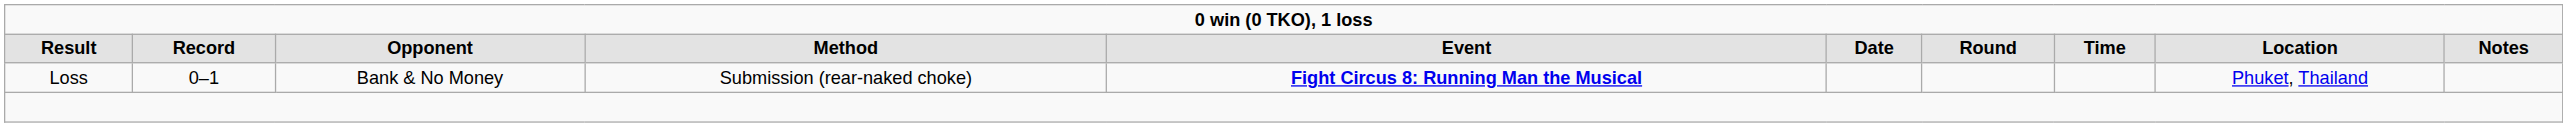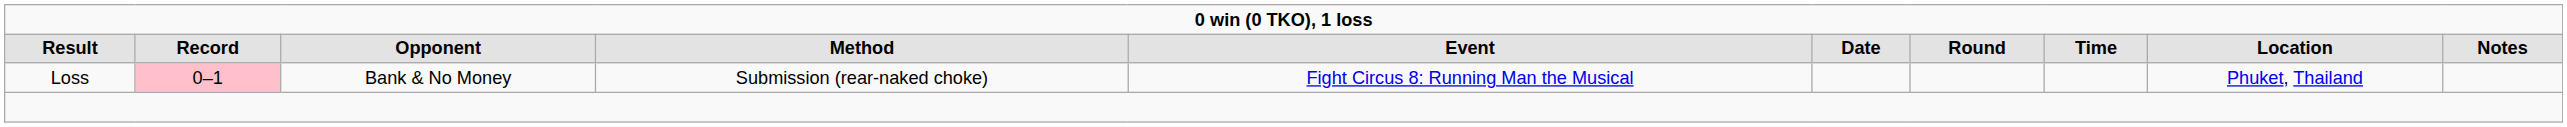(204, 78) no background -> (208, 78) pink background
(1467, 78) bold -> (1470, 78) normal
